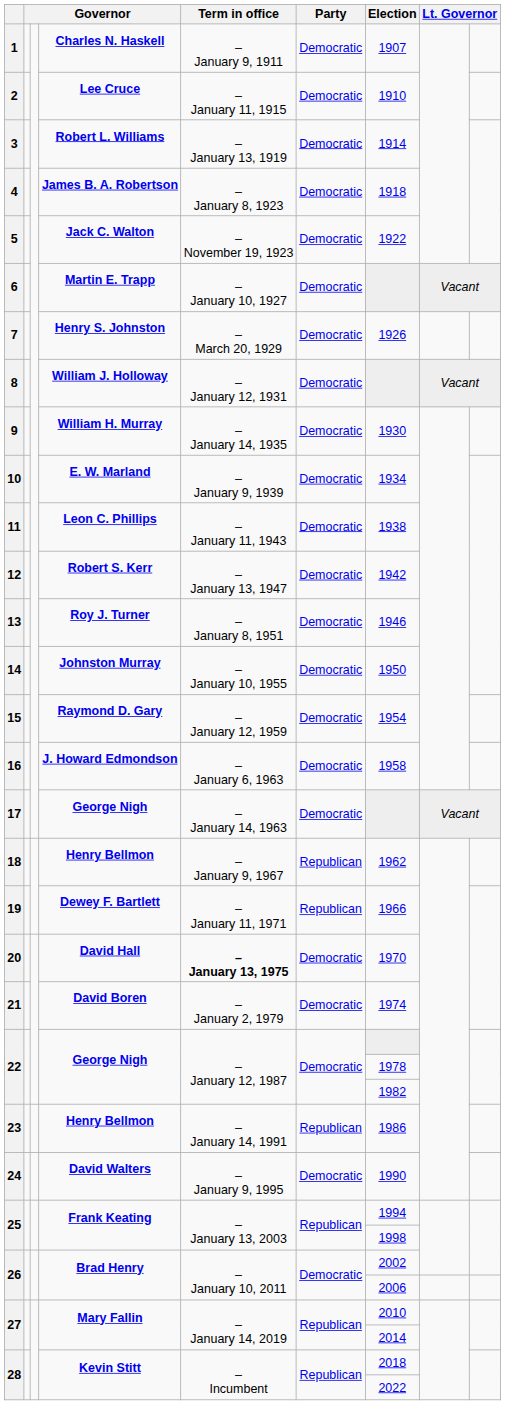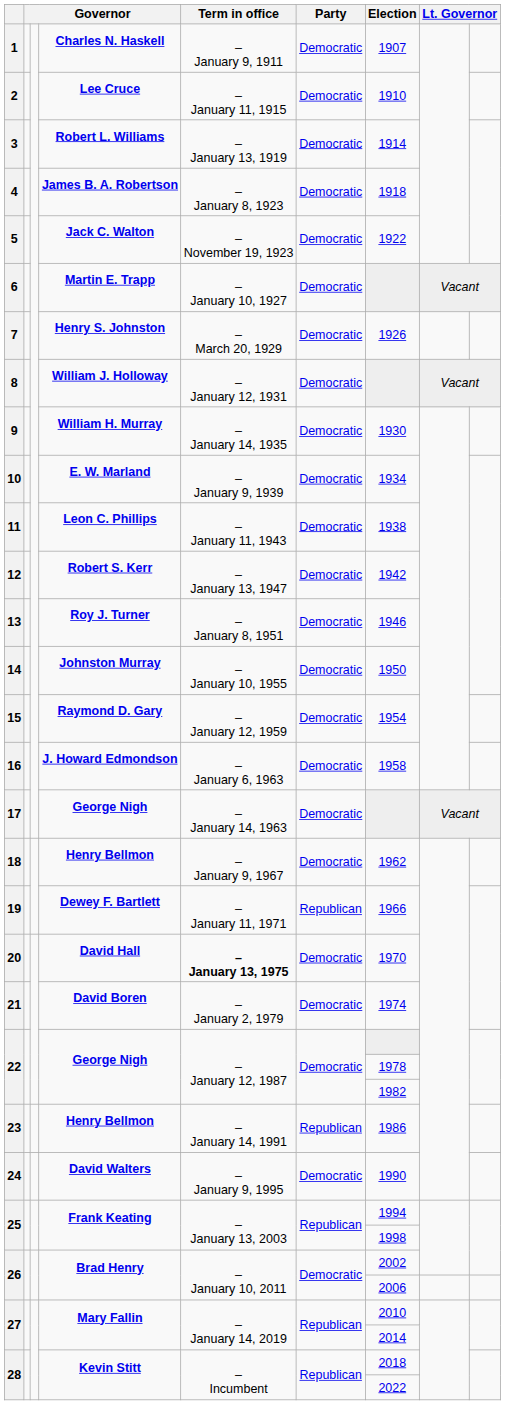(331, 862) Republican -> (331, 862) Democratic
